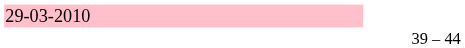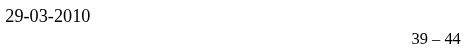(48, 15) pink background -> (48, 15) no background
